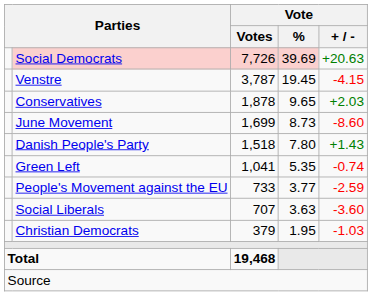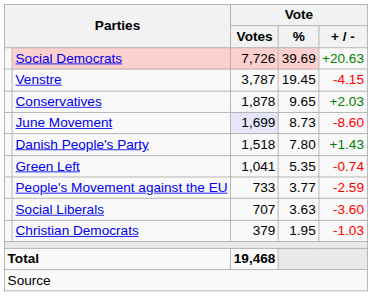(258, 123) no background -> (258, 123) lavender background
